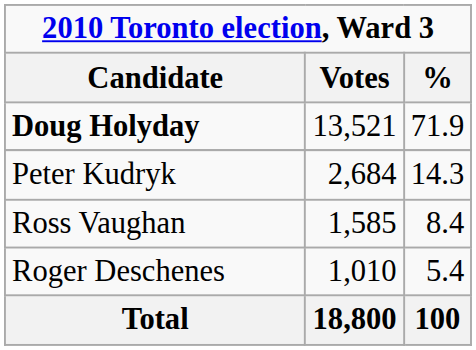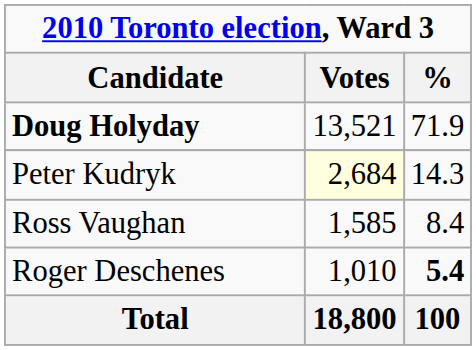(362, 174) no background -> (362, 174) lightyellow background
(445, 271) normal -> (445, 271) bold
